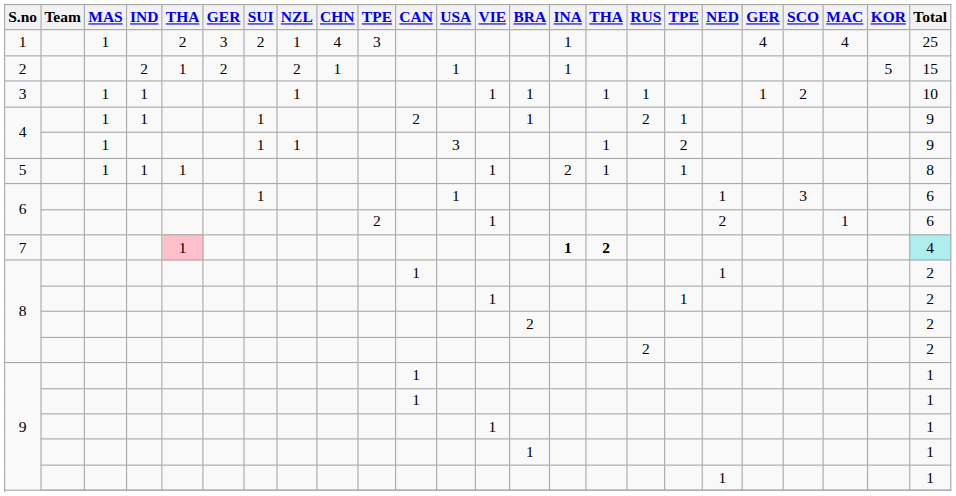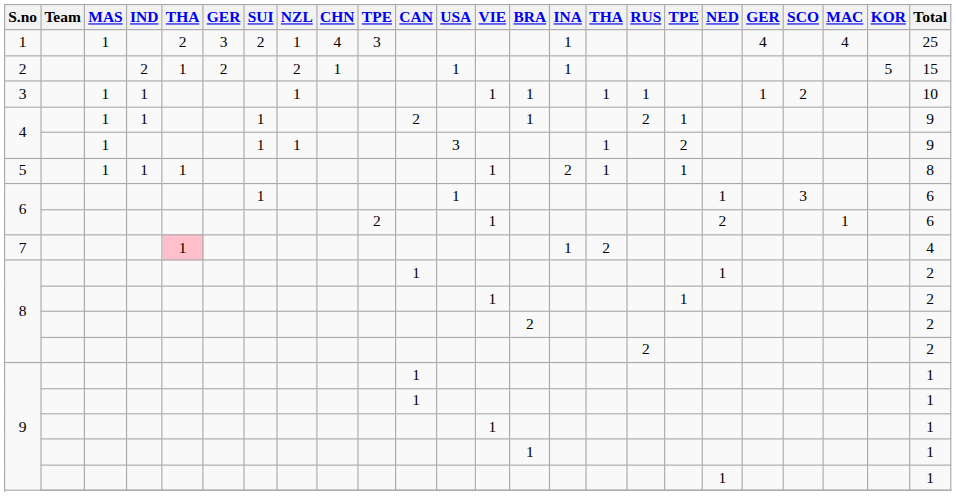(568, 247) bold -> (568, 247) normal
(606, 247) bold -> (606, 247) normal
(930, 247) paleturquoise background -> (930, 247) no background
